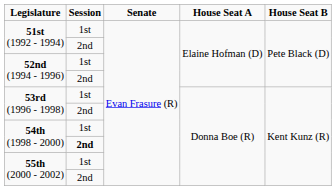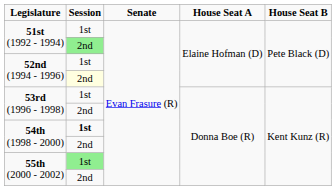(85, 45) no background -> (85, 45) lightgreen background
(85, 78) no background -> (85, 78) lightyellow background
(85, 128) normal -> (85, 128) bold
(85, 144) bold -> (85, 144) normal
(85, 161) no background -> (85, 161) lightgreen background
